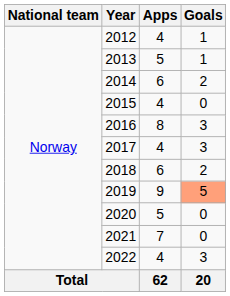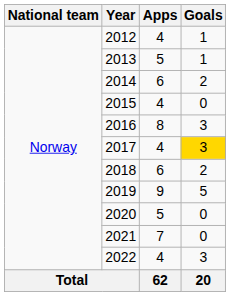(203, 147) no background -> (203, 147) gold background
(203, 192) lightsalmon background -> (203, 192) no background
